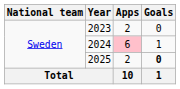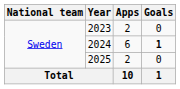(128, 44) pink background -> (128, 44) no background
(159, 44) normal -> (159, 44) bold
(159, 60) bold -> (159, 60) normal
